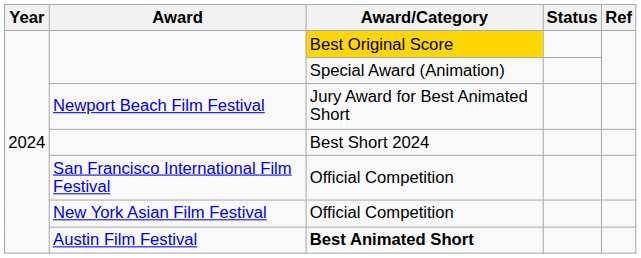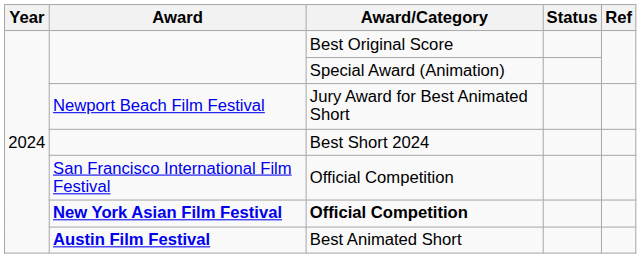(382, 44) gold background -> (382, 44) no background
(160, 213) normal -> (168, 213) bold
(382, 213) normal -> (389, 213) bold
(125, 239) normal -> (132, 239) bold
(392, 239) bold -> (386, 239) normal
